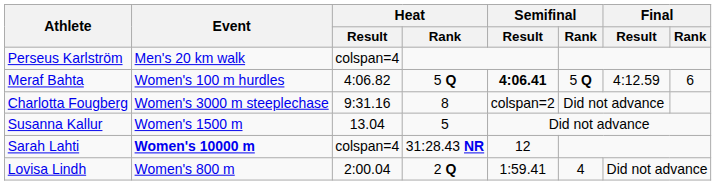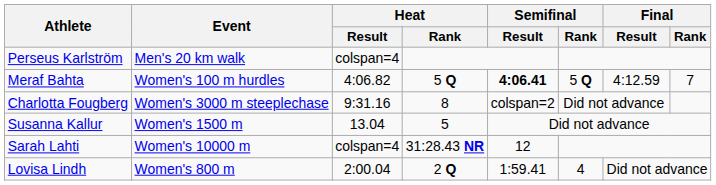(690, 81) 6 -> (690, 81) 7
(195, 147) bold -> (192, 147) normal
